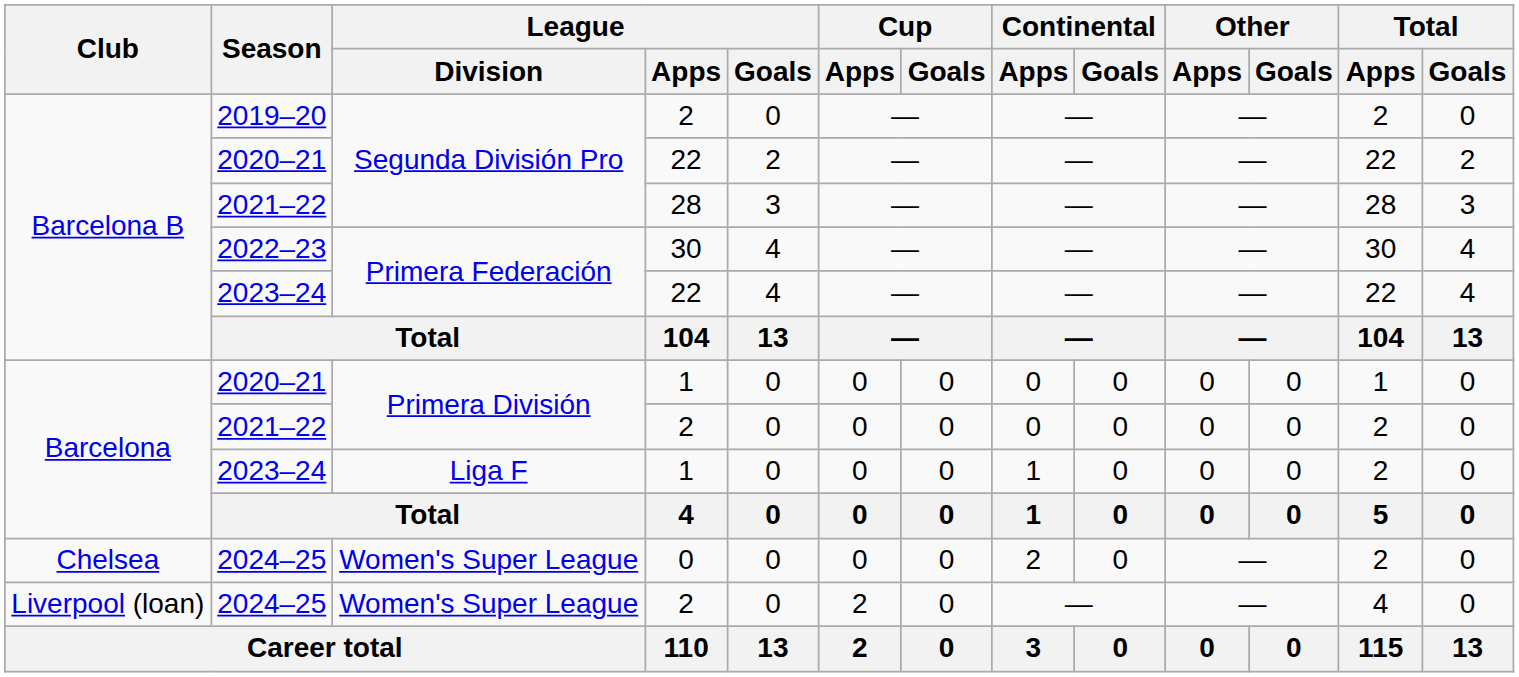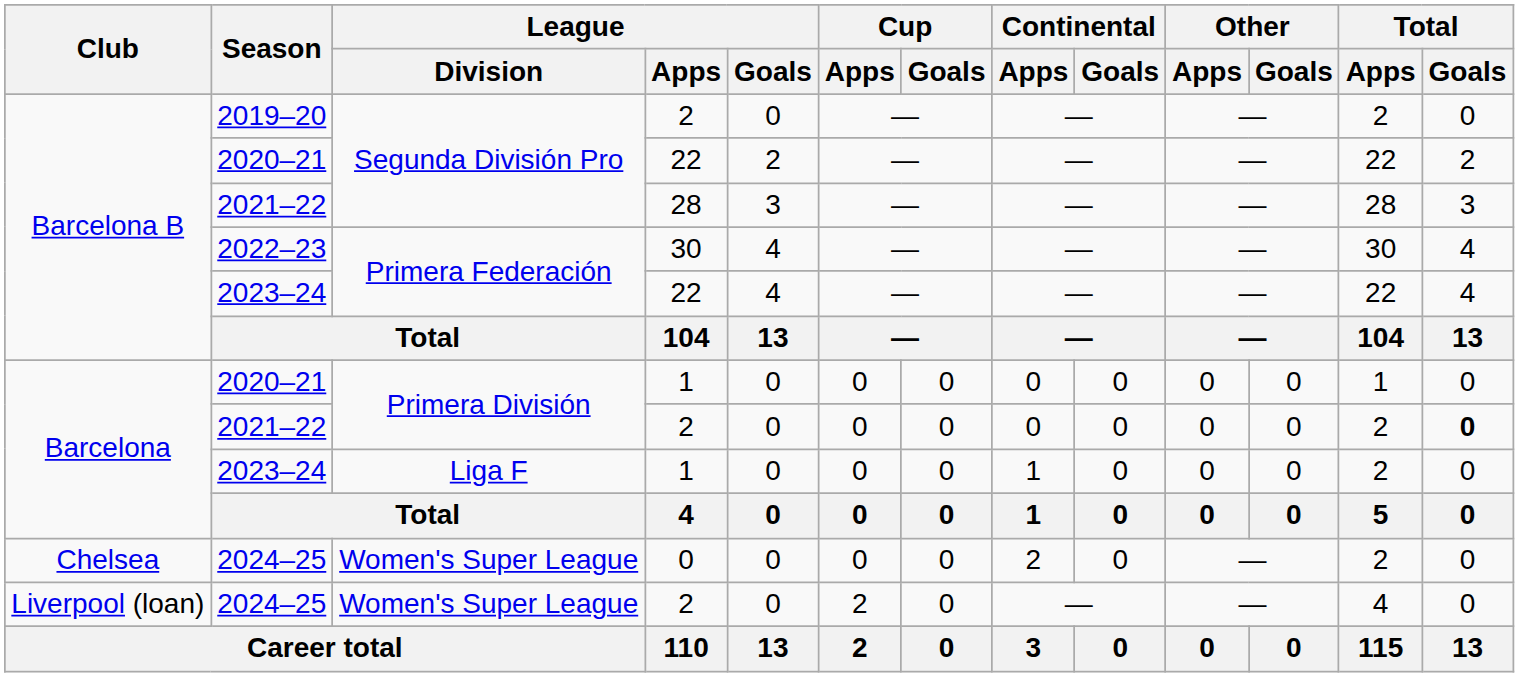(1467, 426) normal -> (1467, 426) bold
